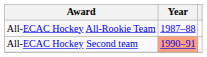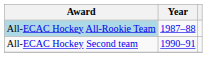(81, 28) no background -> (81, 28) lightblue background
(178, 44) lightsalmon background -> (178, 44) no background
